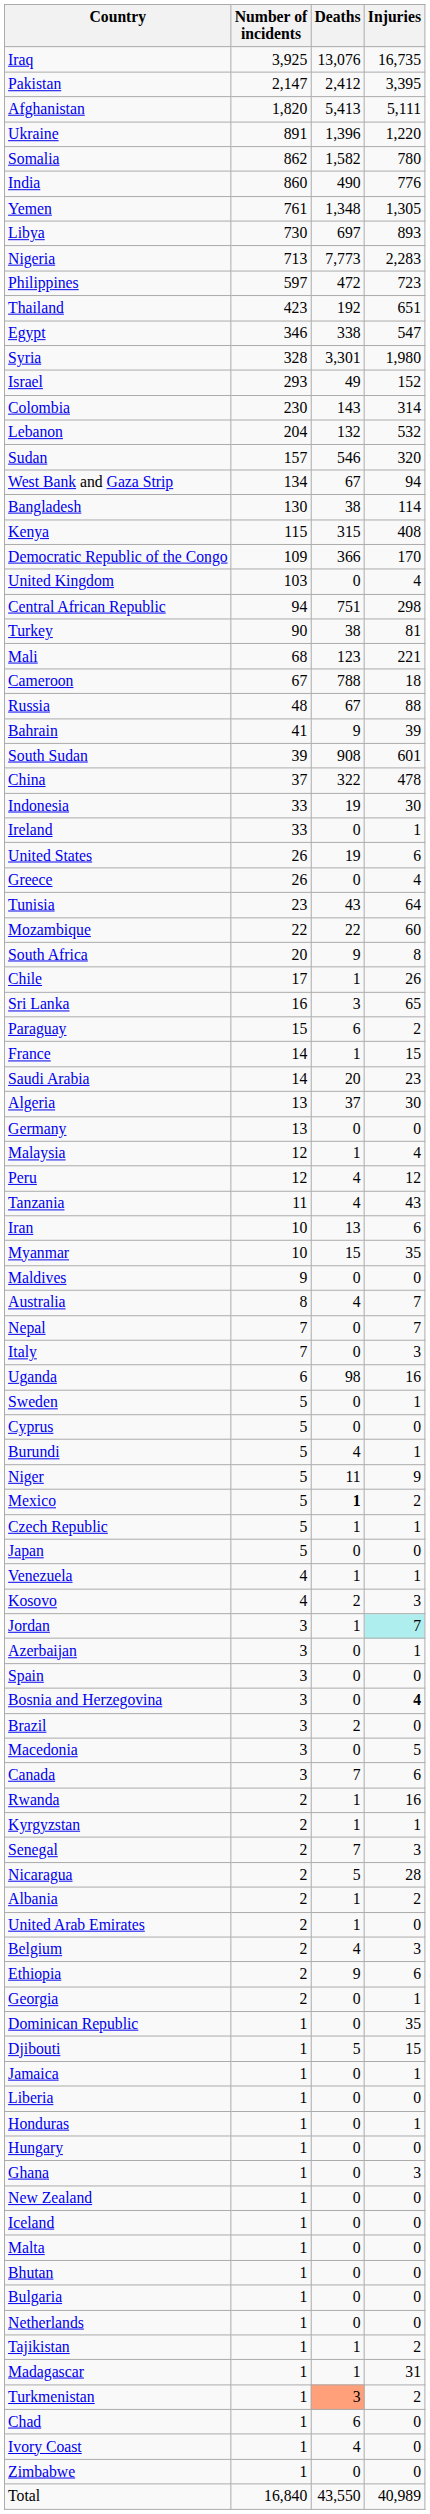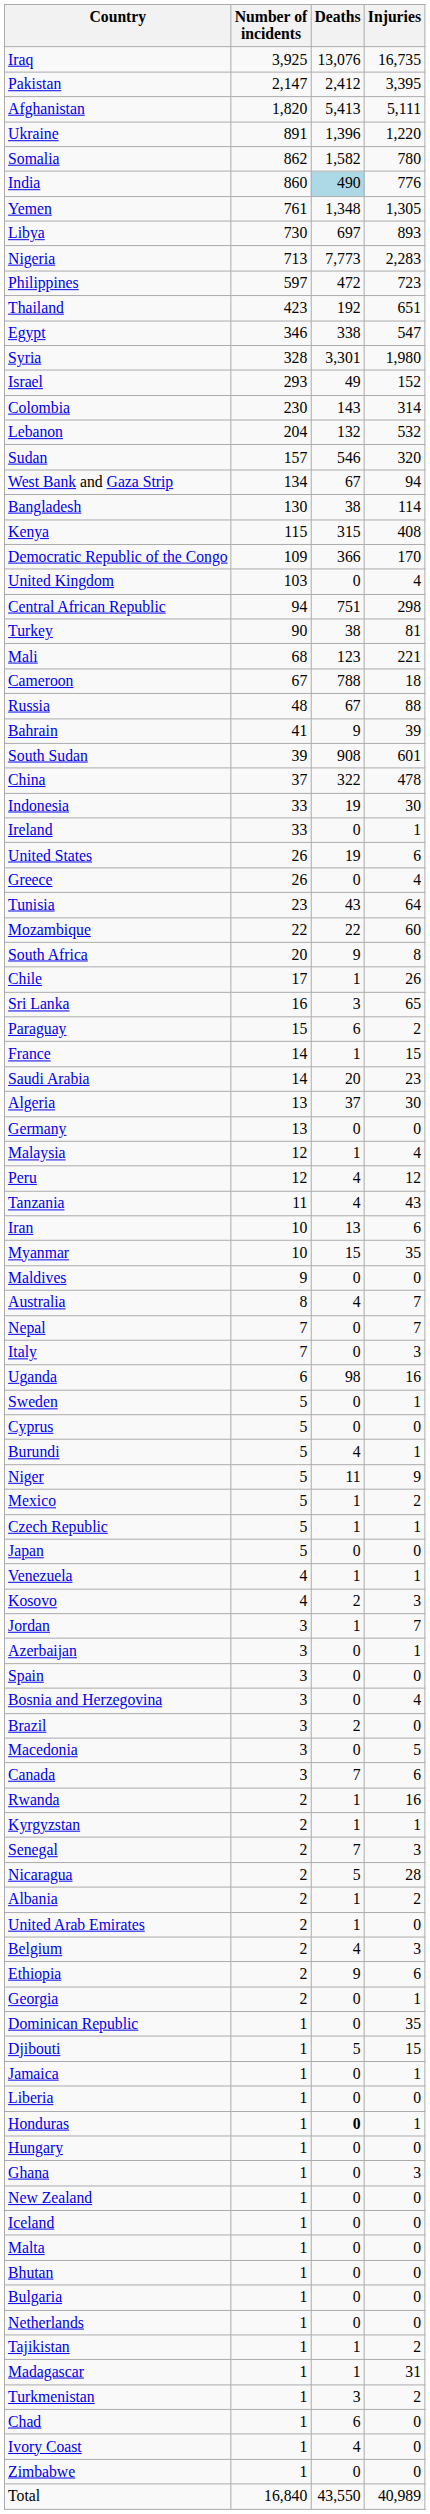(349, 183) no background -> (349, 183) lightblue background
(357, 1501) bold -> (357, 1501) normal
(417, 1626) paleturquoise background -> (417, 1626) no background
(417, 1700) bold -> (417, 1700) normal
(357, 2123) normal -> (357, 2123) bold
(357, 2396) lightsalmon background -> (357, 2396) no background
